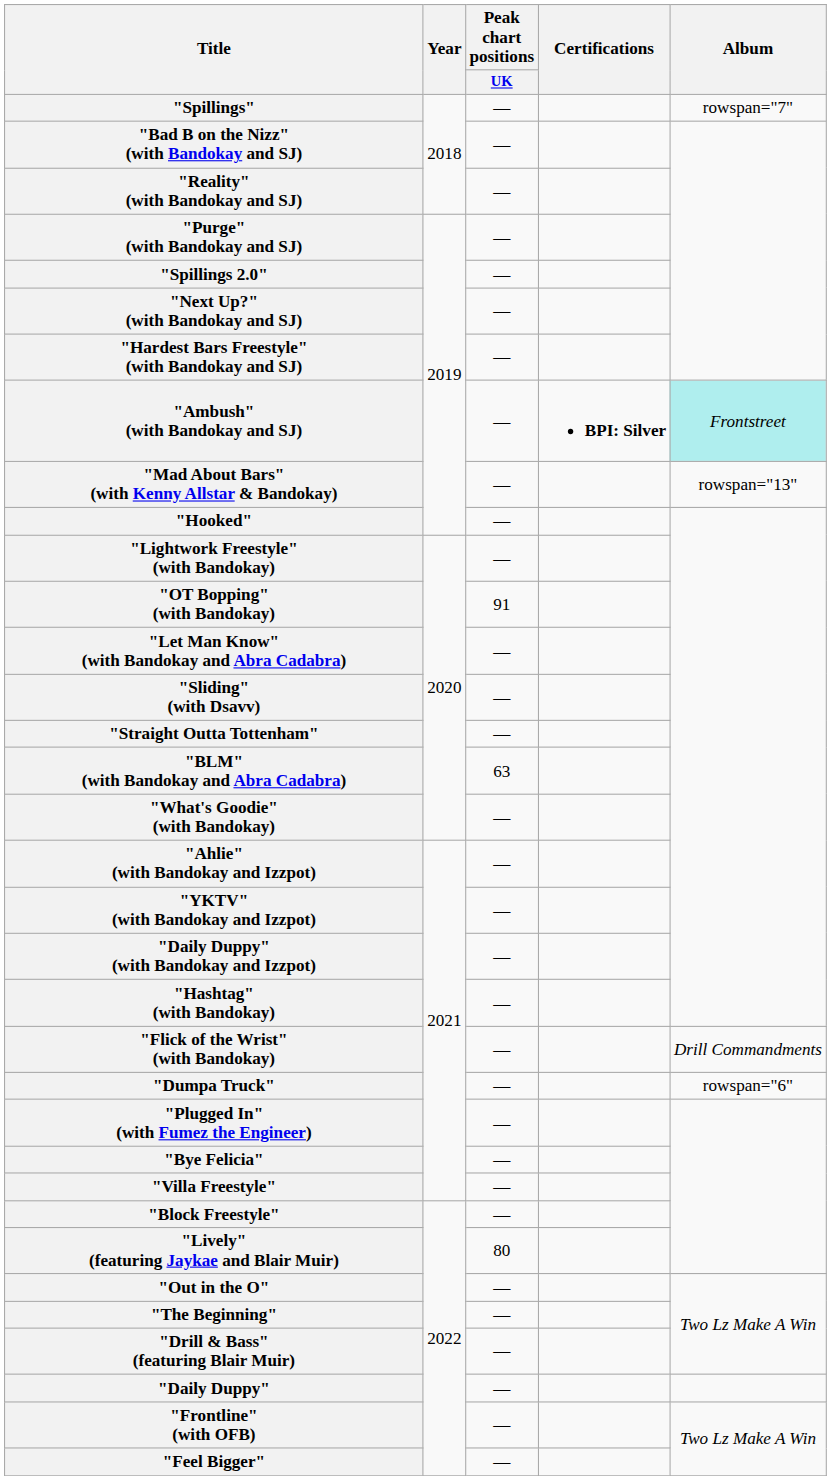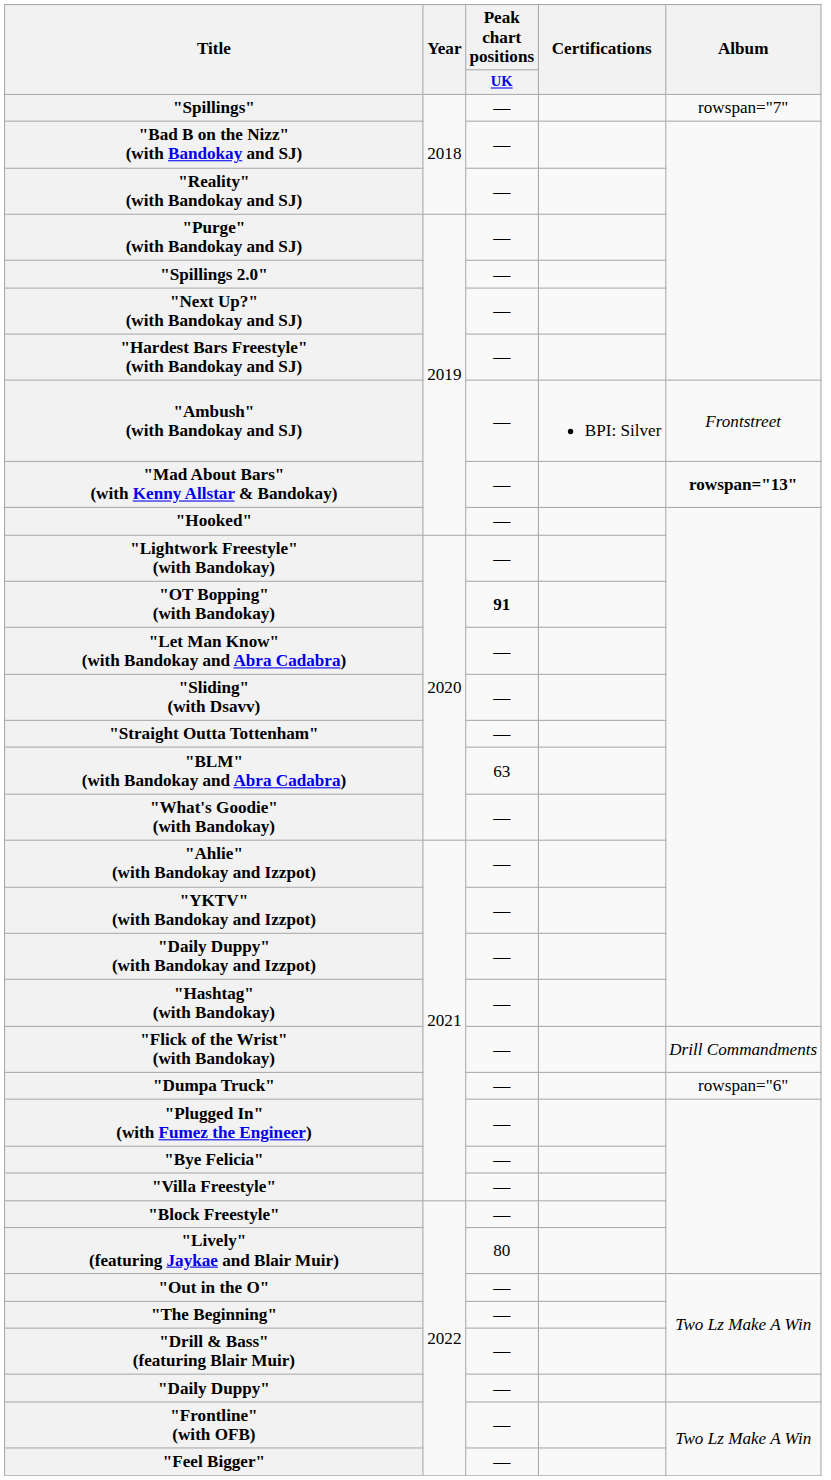(604, 431) bold -> (602, 431) normal
(748, 420) paleturquoise background -> (743, 420) no background
(748, 484) normal -> (743, 484) bold
(502, 604) normal -> (502, 604) bold
